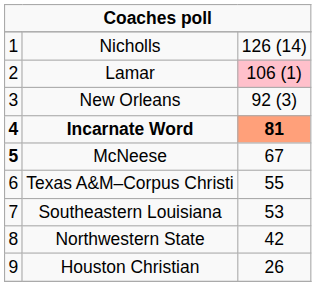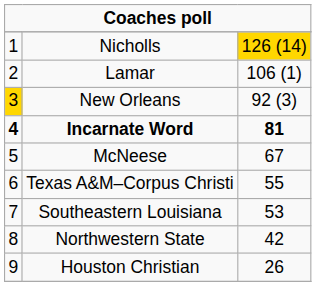(274, 45) no background -> (274, 45) gold background
(274, 73) pink background -> (274, 73) no background
(13, 101) no background -> (13, 101) gold background
(274, 128) lightsalmon background -> (274, 128) no background
(13, 156) bold -> (13, 156) normal
